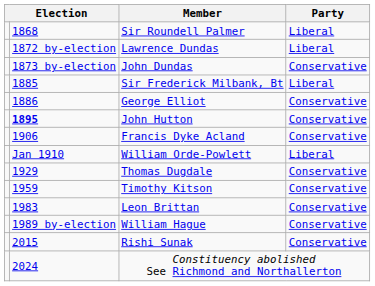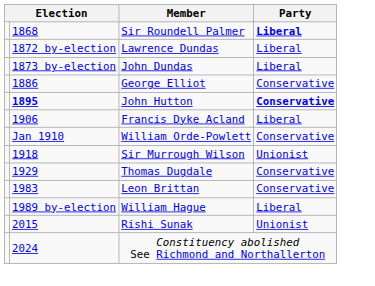(311, 31) normal -> (279, 31) bold
(328, 66) Conservative -> (279, 66) Liberal
- row: (202, 84)
(328, 119) normal -> (295, 101) bold
(328, 136) Conservative -> (279, 119) Liberal
(311, 154) Liberal -> (295, 136) Conservative
+ row: (183, 154)
- row: (167, 189)
(328, 224) Conservative -> (279, 207) Liberal
(328, 242) Conservative -> (282, 224) Unionist
